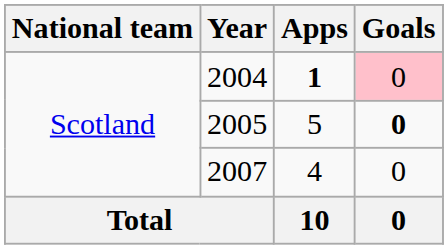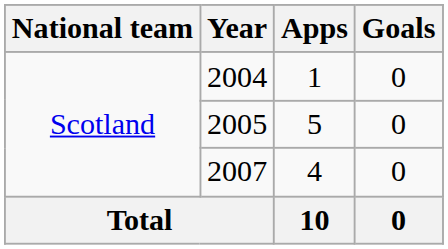(314, 76) bold -> (314, 76) normal
(399, 76) pink background -> (399, 76) no background
(399, 123) bold -> (399, 123) normal
